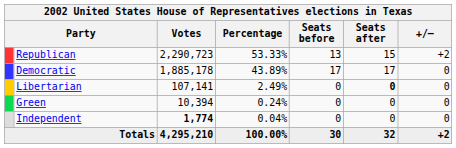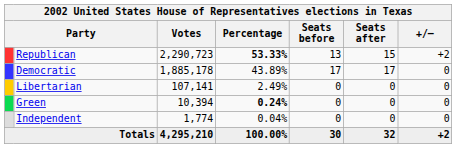(269, 56) normal -> (269, 56) bold
(392, 88) bold -> (392, 88) normal
(272, 104) normal -> (272, 104) bold
(198, 120) bold -> (198, 120) normal
